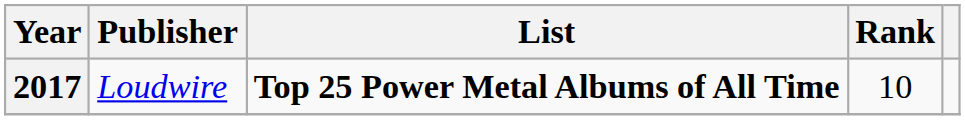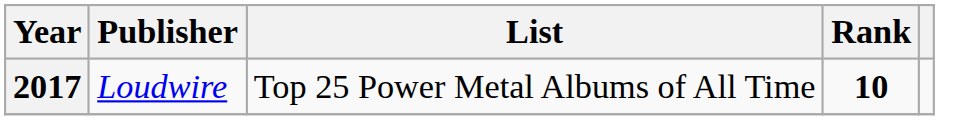(547, 85) bold -> (535, 85) normal
(895, 85) normal -> (871, 85) bold
